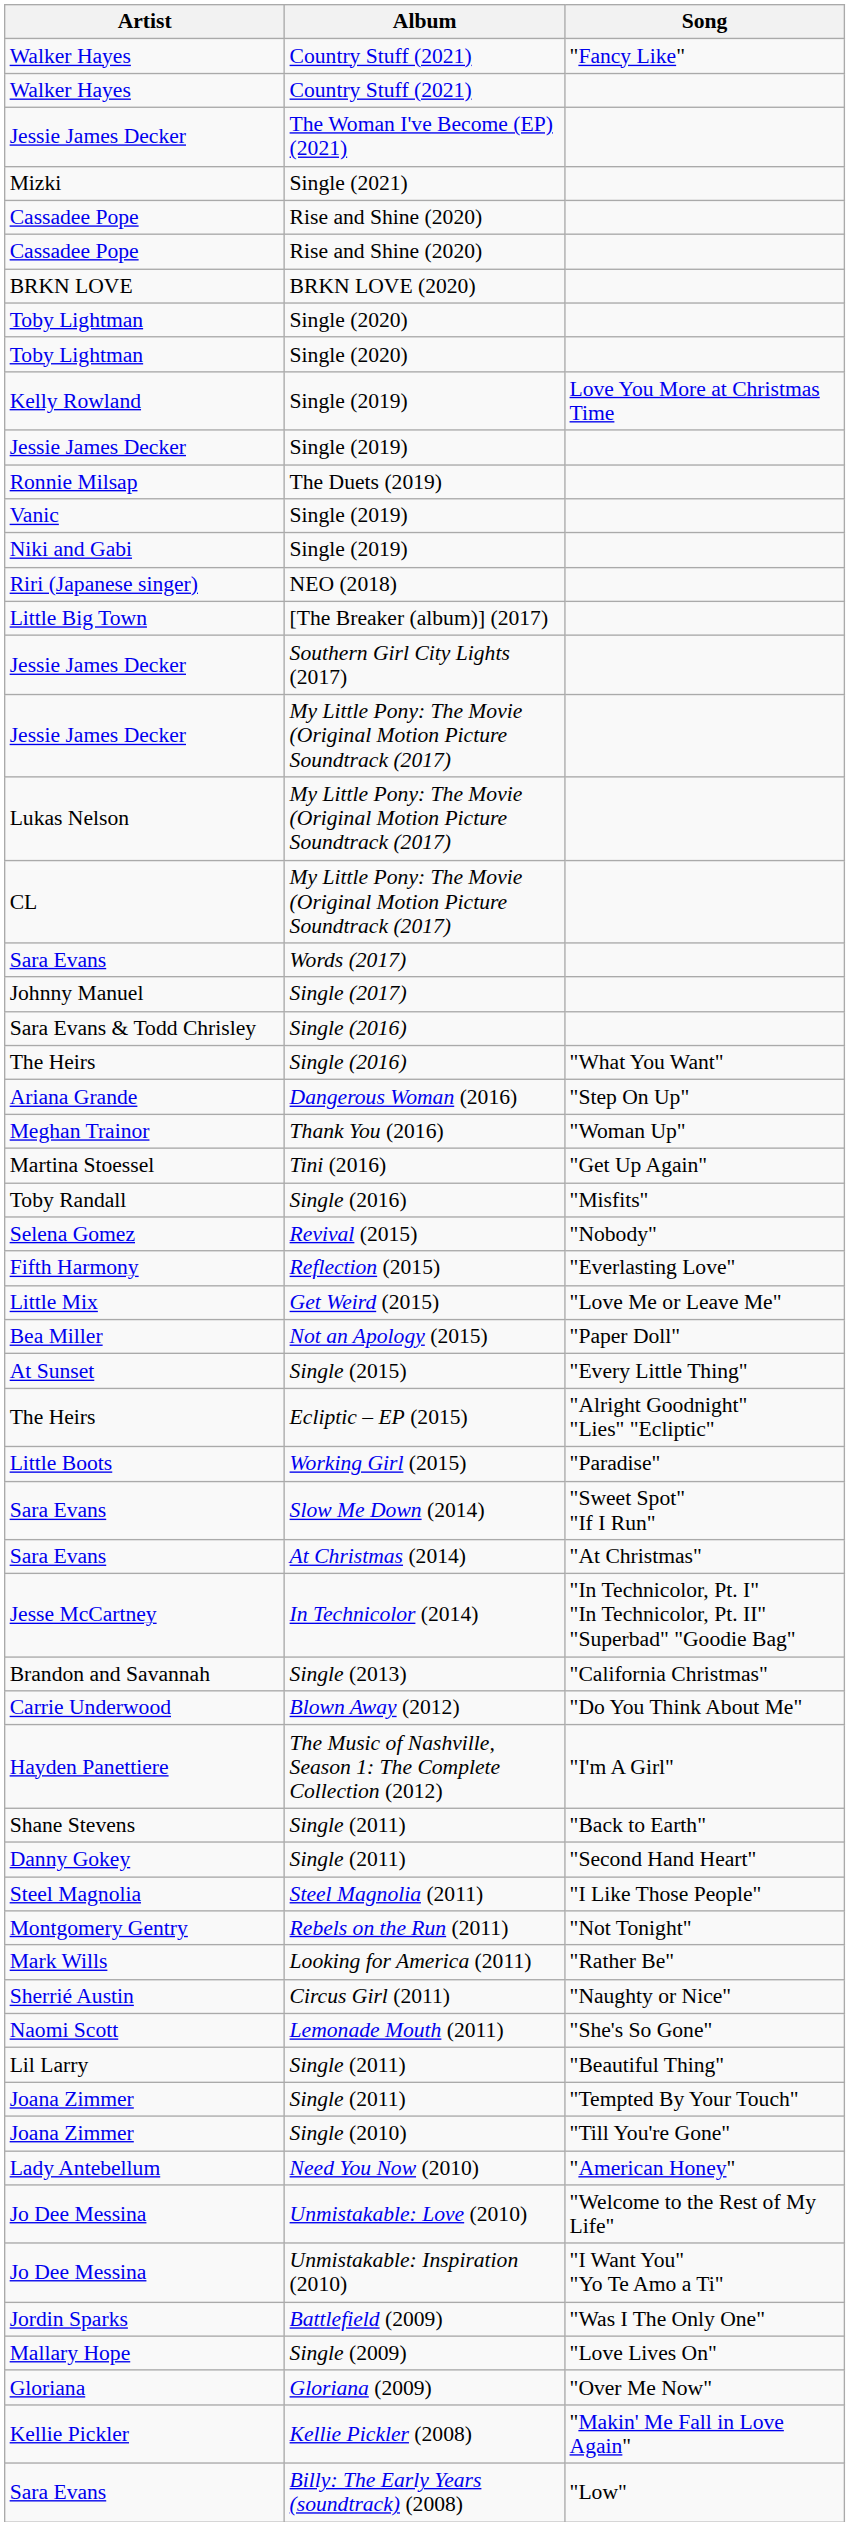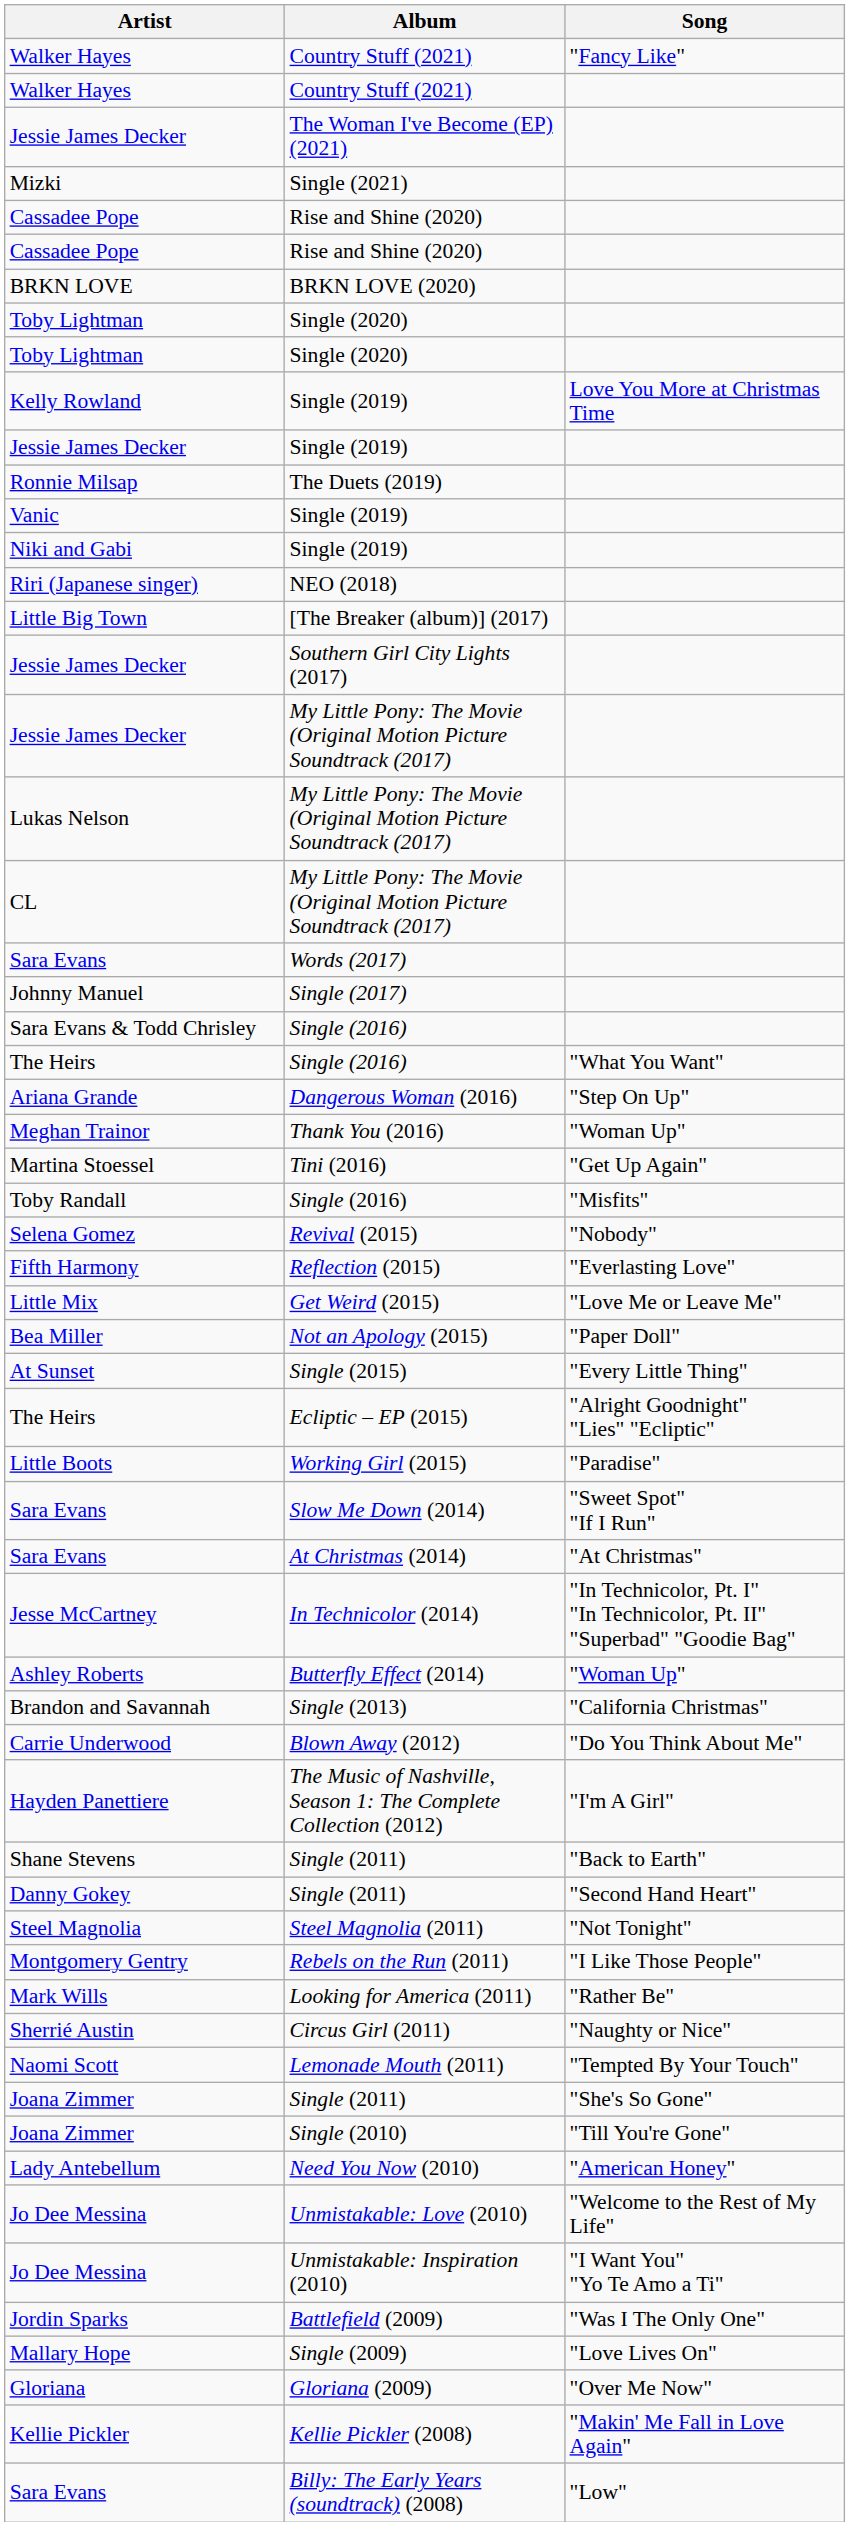+ row: (77, 1673)
(665, 1893) "I Like Those People" -> (631, 1927) "Not Tonight"
(631, 1927) "Not Tonight" -> (665, 1961) "I Like Those People"
(641, 2030) "She's So Gone" -> (684, 2064) "Tempted By Your Touch"
- row: (49, 2064)
(684, 2098) "Tempted By Your Touch" -> (641, 2098) "She's So Gone"
